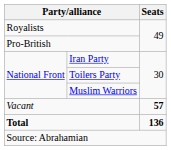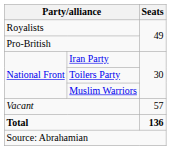(159, 106) bold -> (159, 106) normal
